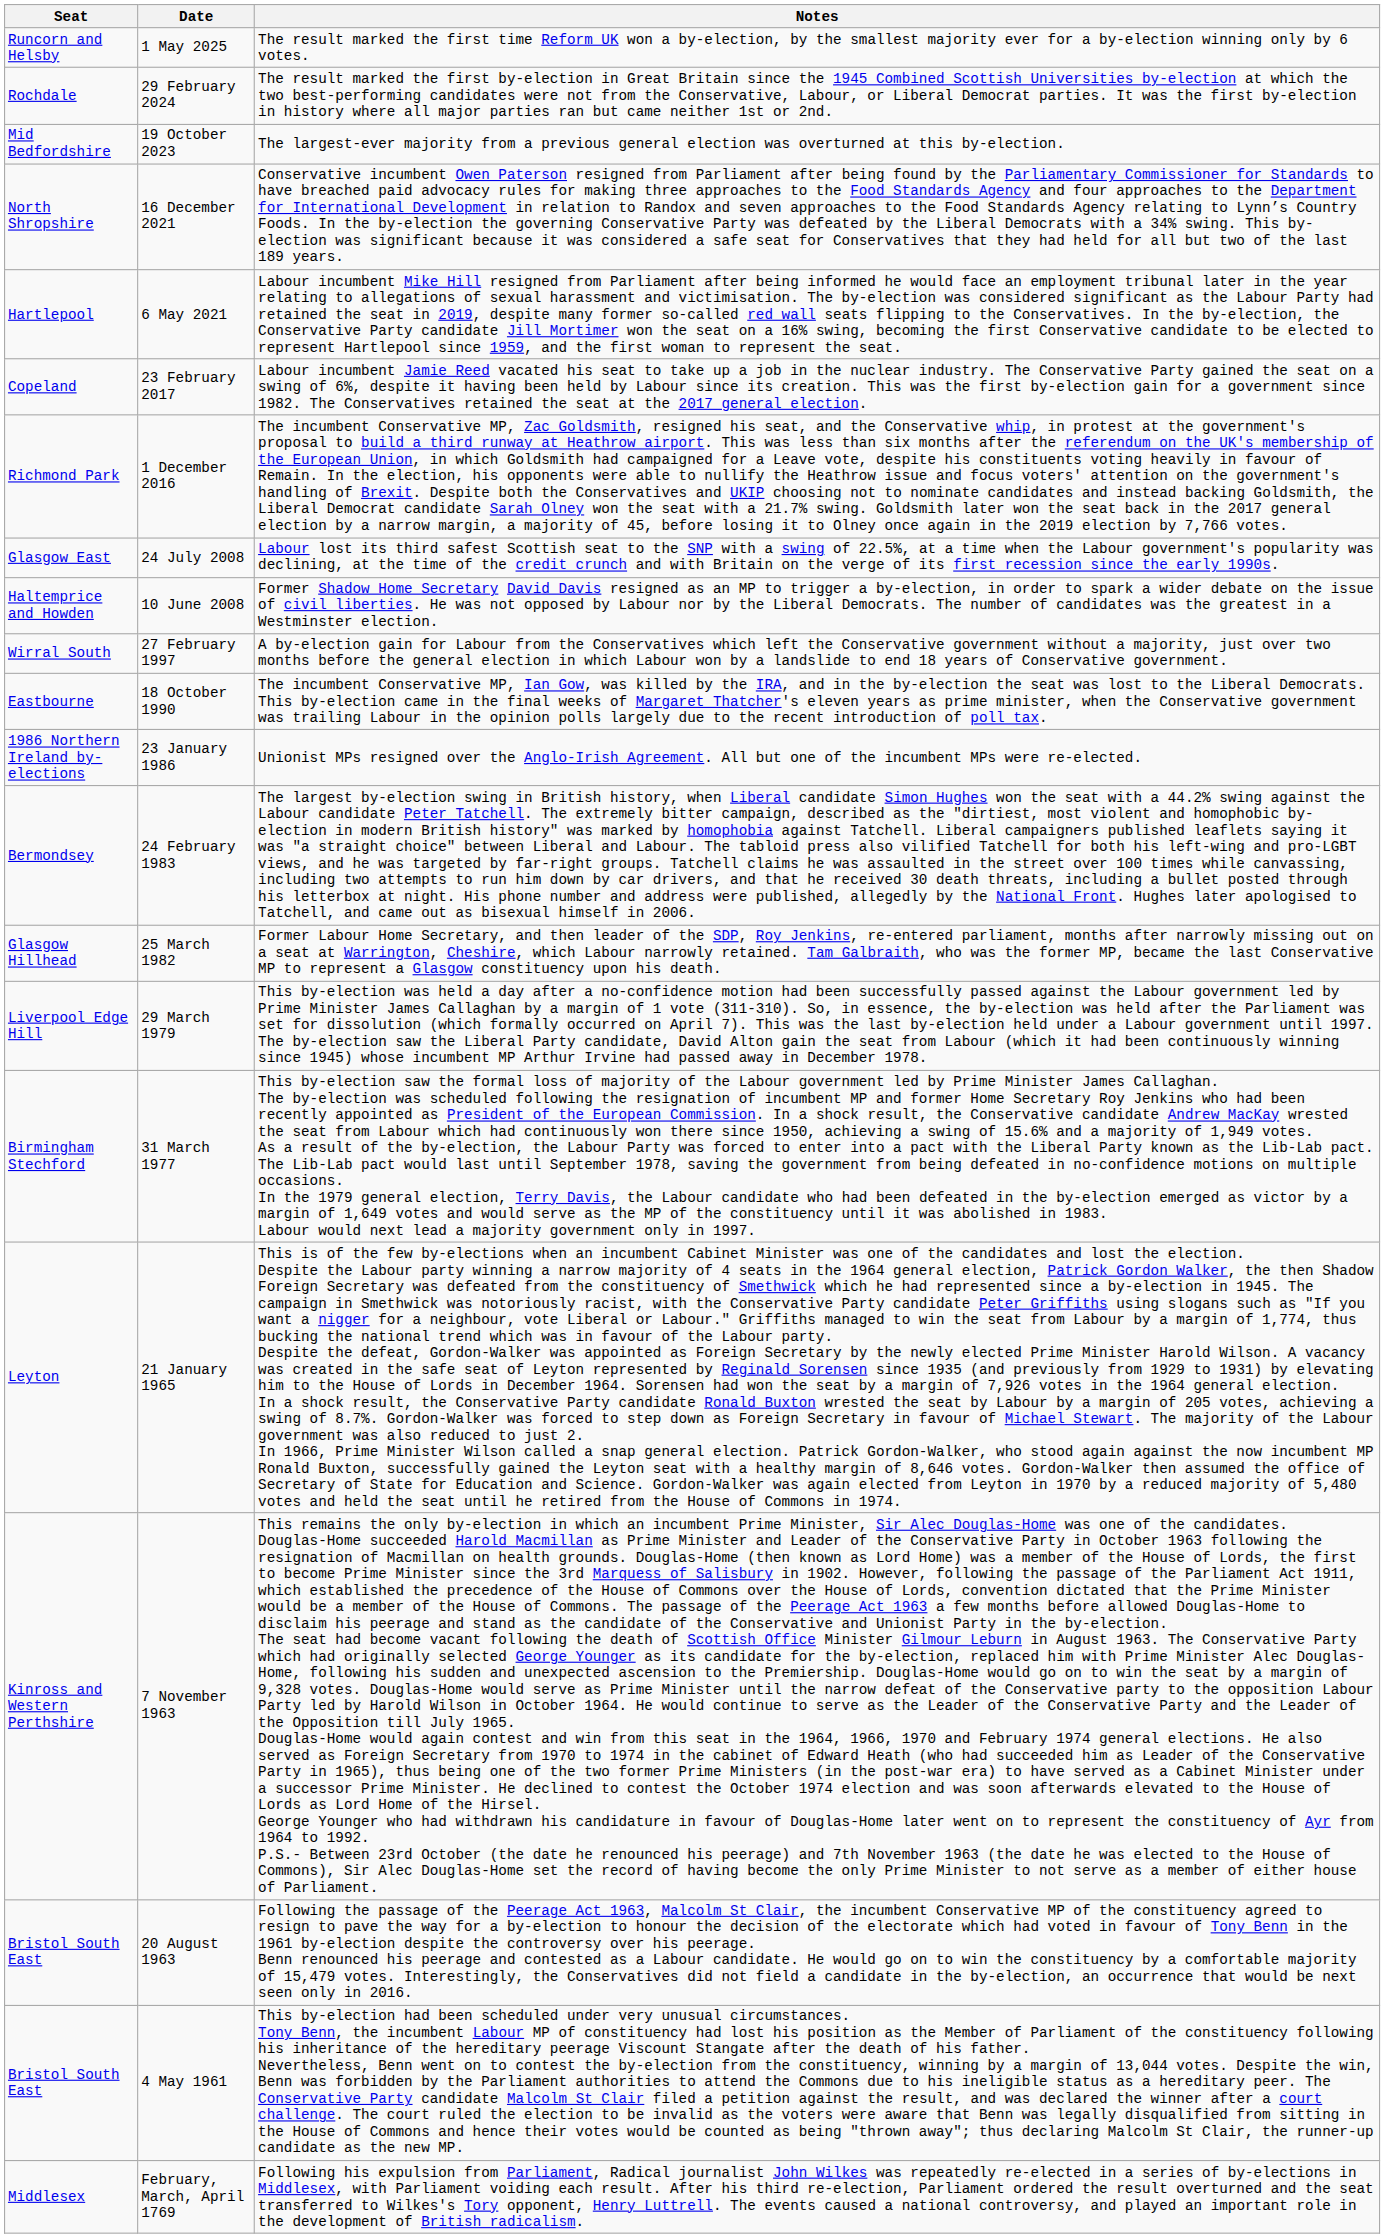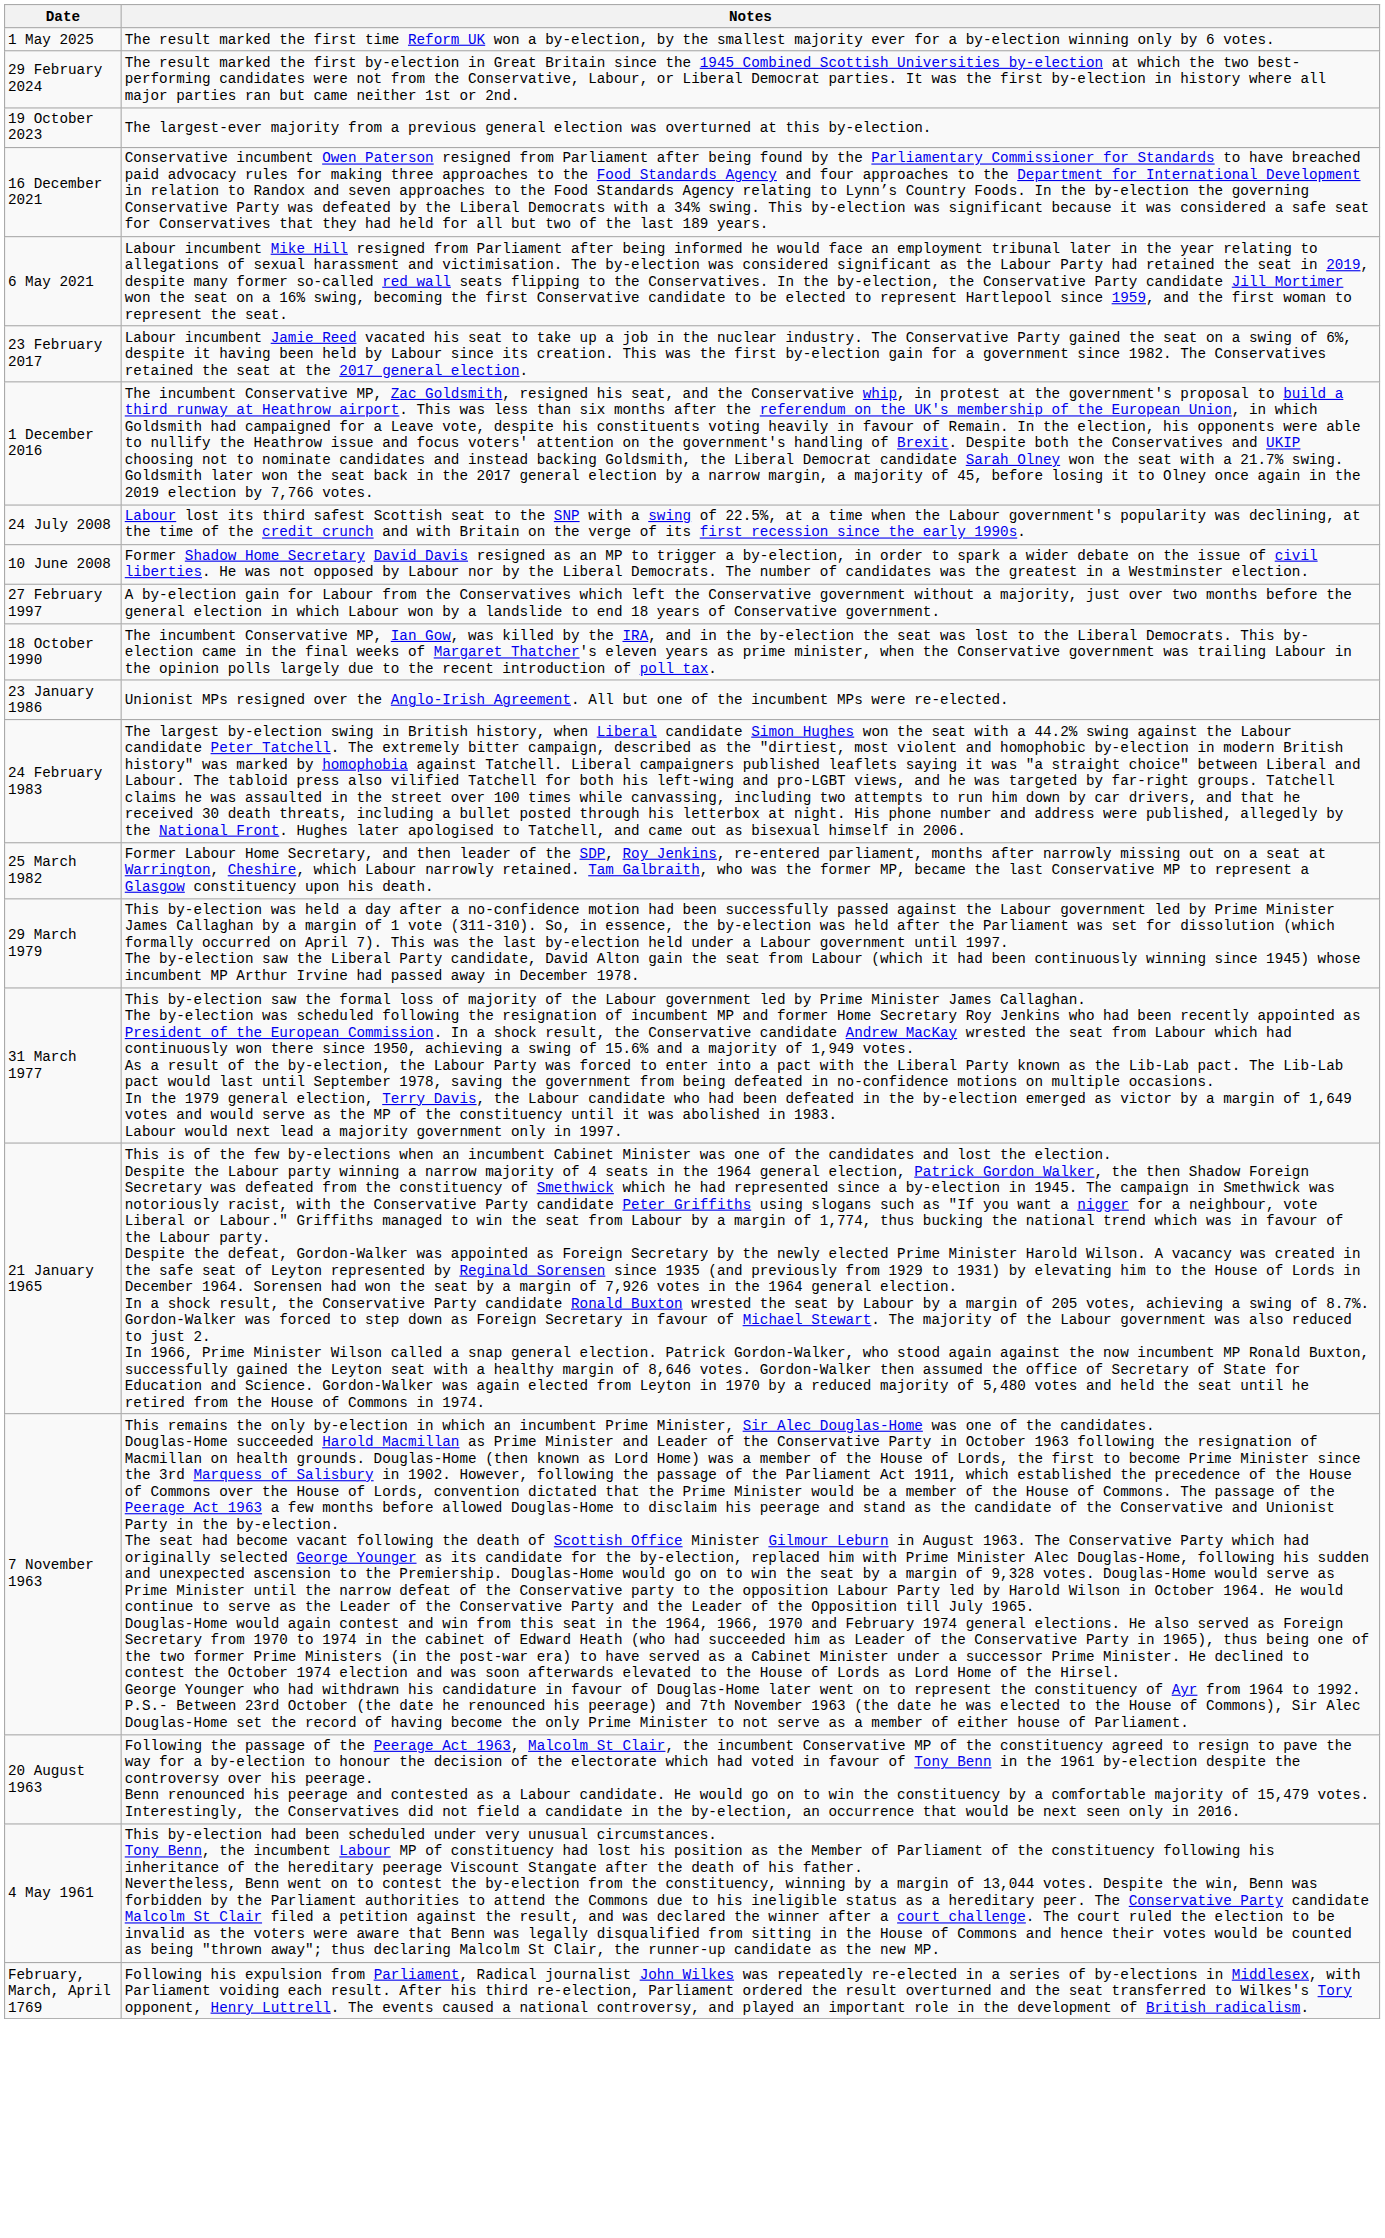- column: (71, 16)
